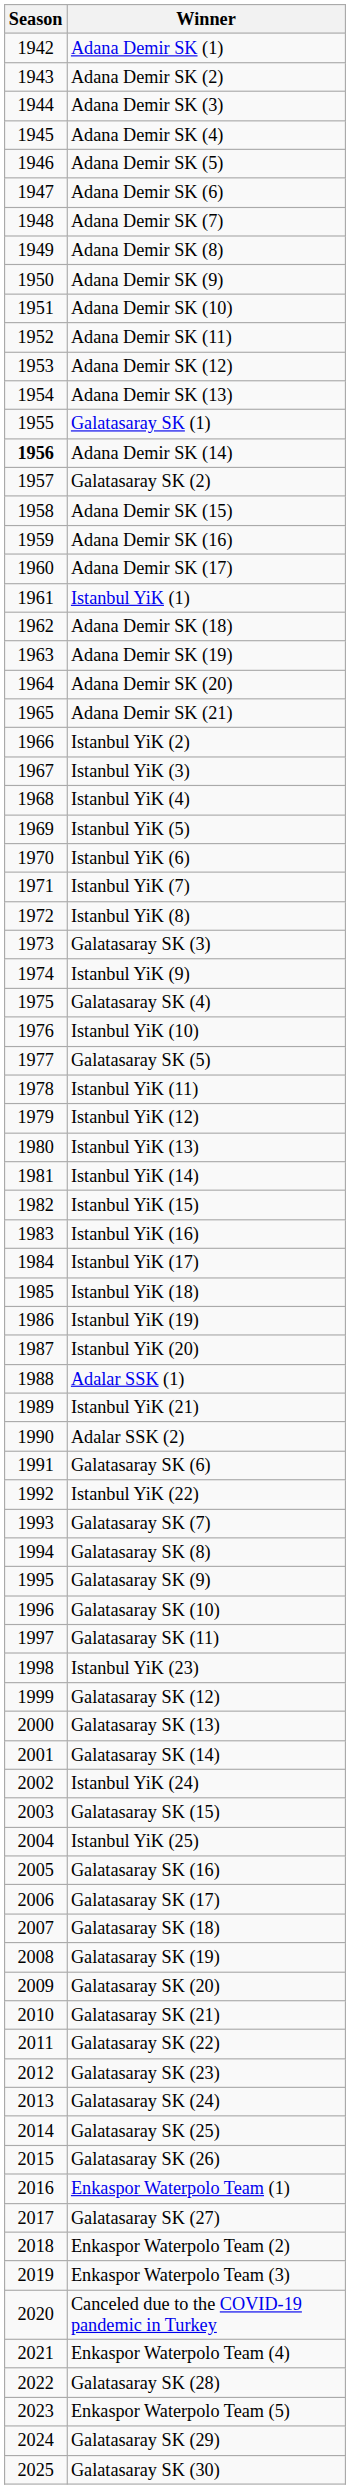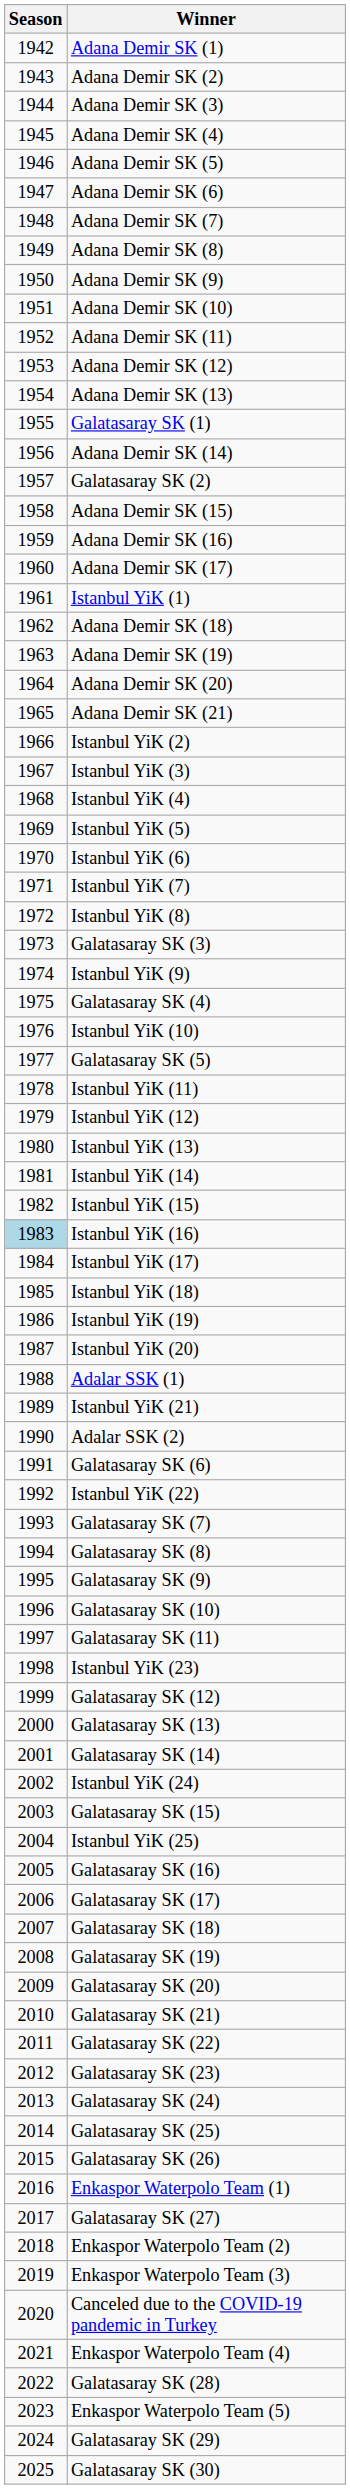(36, 452) bold -> (36, 452) normal
(36, 1233) no background -> (36, 1233) lightblue background
